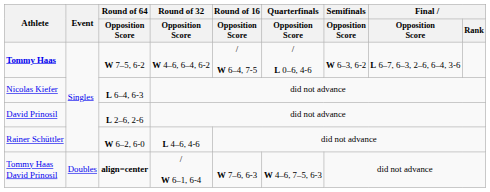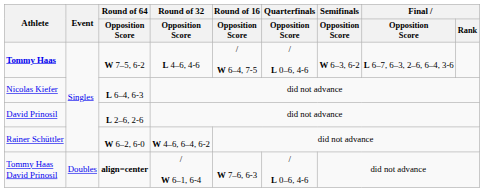(181, 65) W 4–6, 6–4, 6-2 -> (181, 65) L 4–6, 4-6
(181, 145) L 4–6, 4-6 -> (181, 145) W 4–6, 6–4, 6-2
(293, 175) W 4–6, 7–5, 6-3 -> (290, 170) / L 0–6, 4-6
